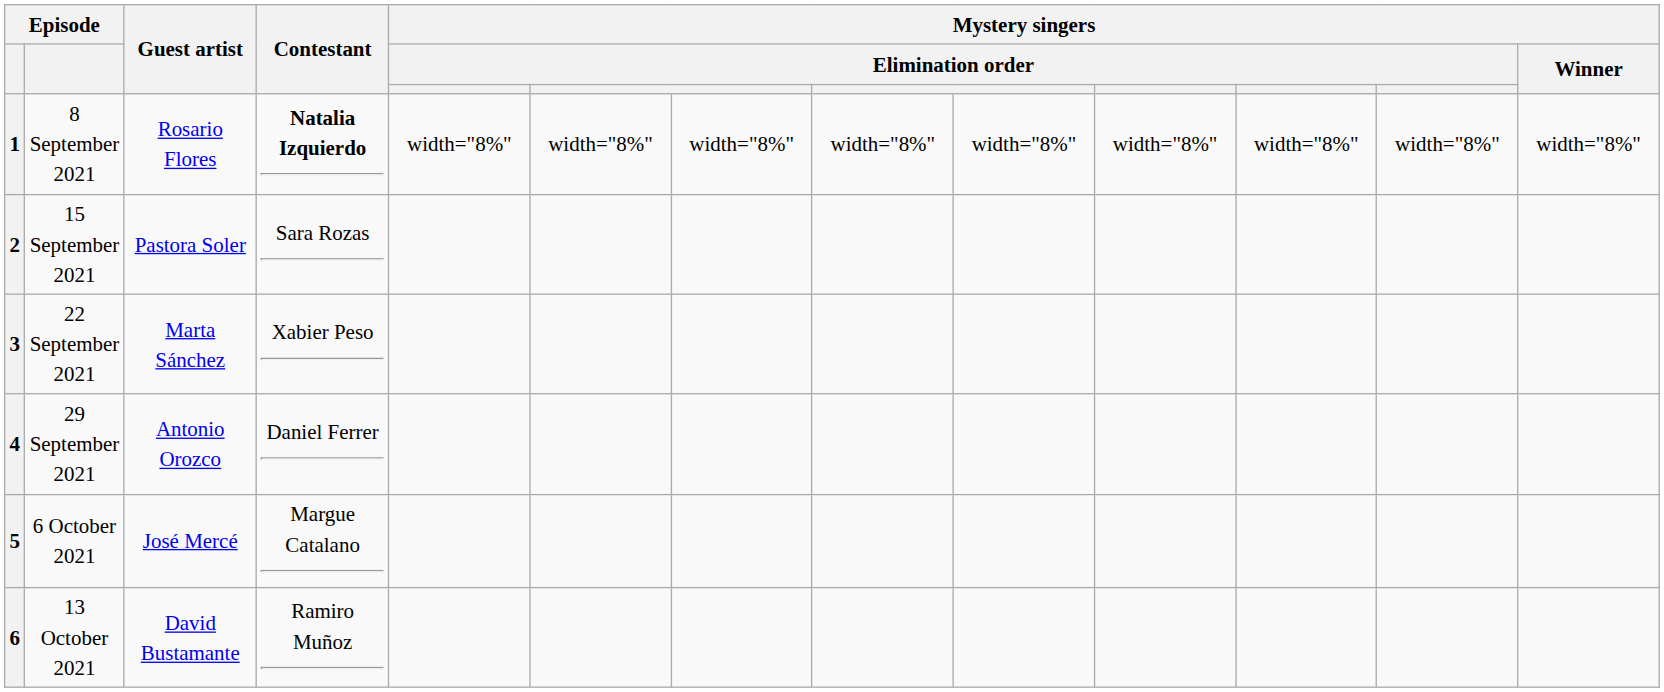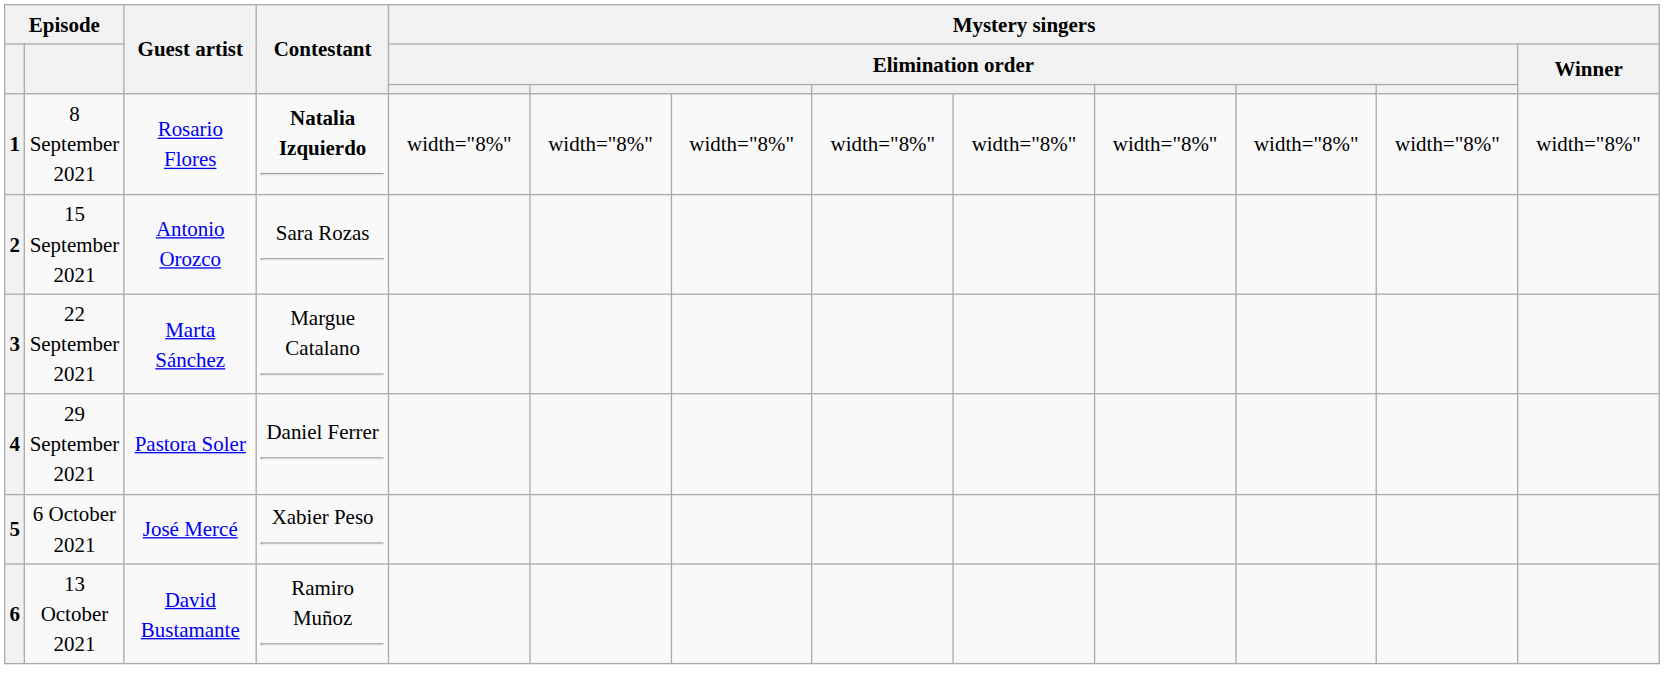(190, 244) Pastora Soler -> (190, 244) Antonio Orozco
(323, 341) Xabier Peso -> (323, 341) Margue Catalano
(190, 444) Antonio Orozco -> (190, 444) Pastora Soler
(323, 538) Margue Catalano -> (323, 526) Xabier Peso
